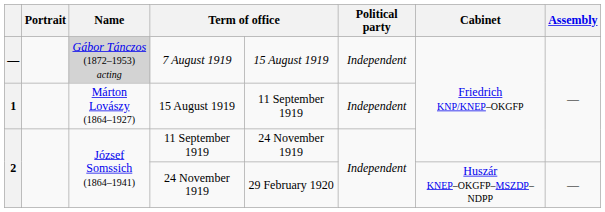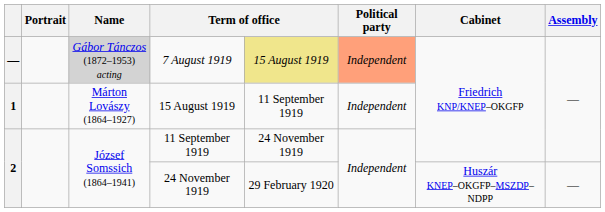(291, 60) no background -> (291, 60) khaki background
(377, 60) no background -> (377, 60) lightsalmon background
